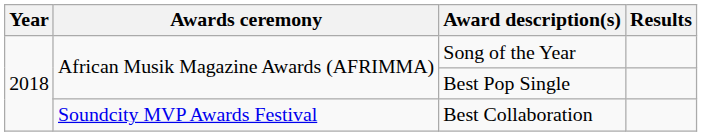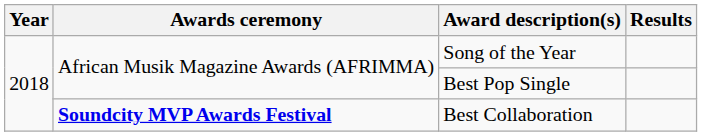(188, 114) normal -> (195, 114) bold
